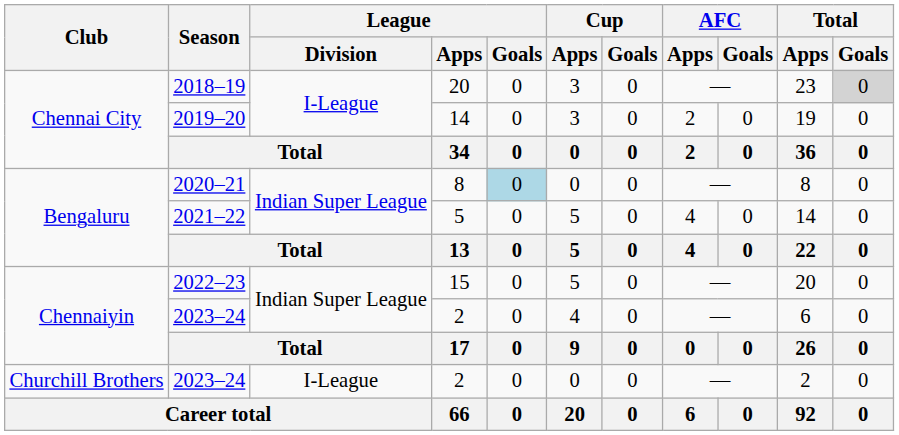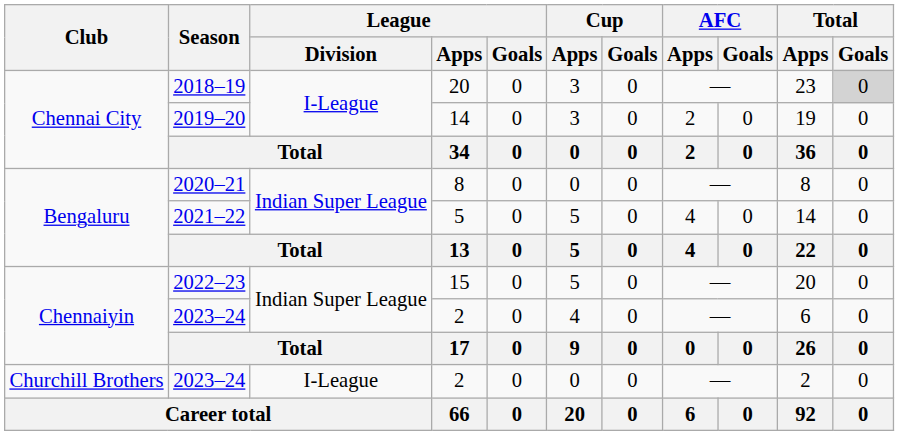(517, 184) lightblue background -> (517, 184) no background
